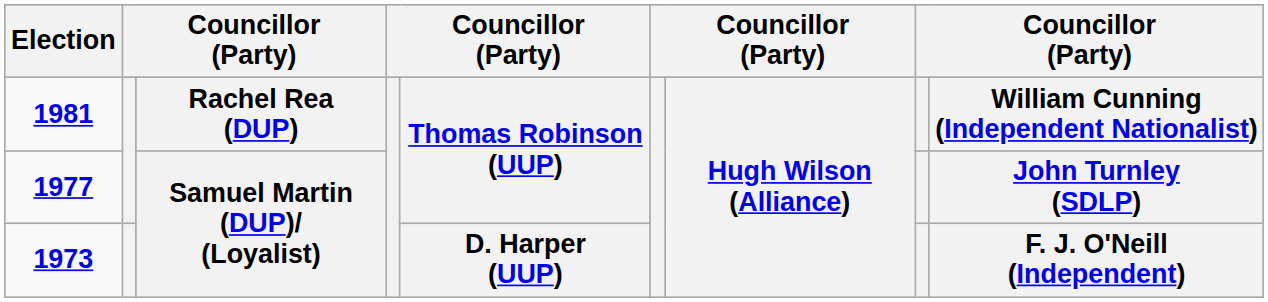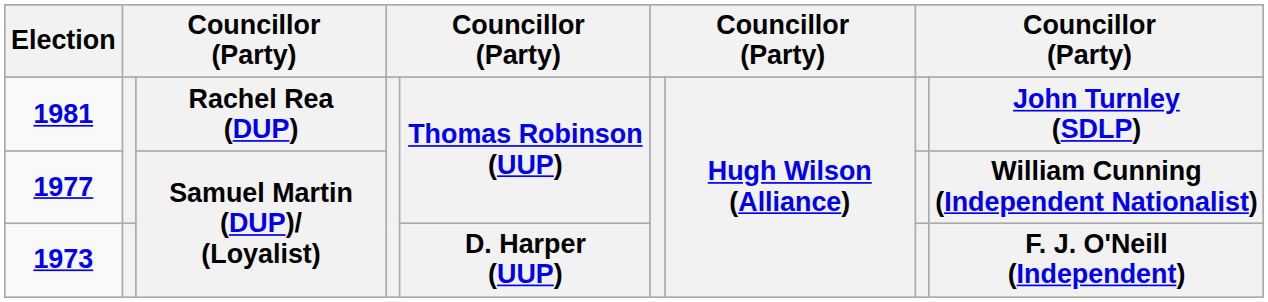(1096, 113) William Cunning (Independent Nationalist) -> (1096, 113) John Turnley (SDLP)
(1096, 186) John Turnley (SDLP) -> (1096, 186) William Cunning (Independent Nationalist)
